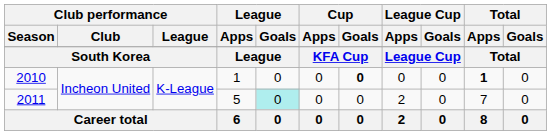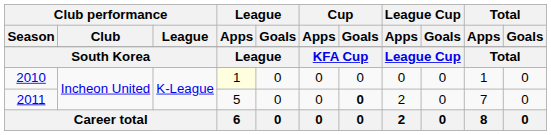(237, 78) no background -> (237, 78) lightyellow background
(360, 78) bold -> (360, 78) normal
(484, 78) bold -> (484, 78) normal
(278, 99) paleturquoise background -> (278, 99) no background
(360, 99) normal -> (360, 99) bold
